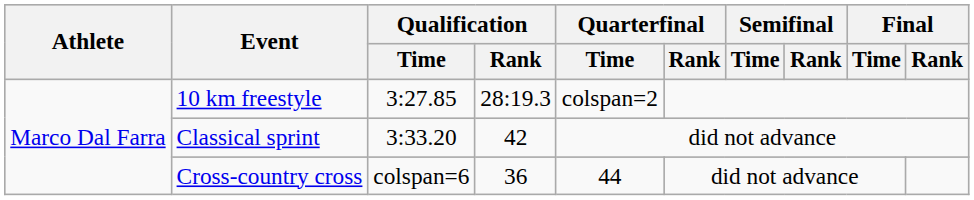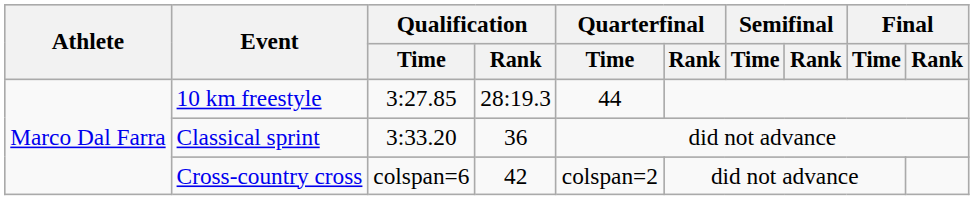(610, 99) colspan=2 -> (610, 99) 44
(516, 137) 42 -> (516, 137) 36
(516, 175) 36 -> (516, 175) 42
(610, 175) 44 -> (610, 175) colspan=2
